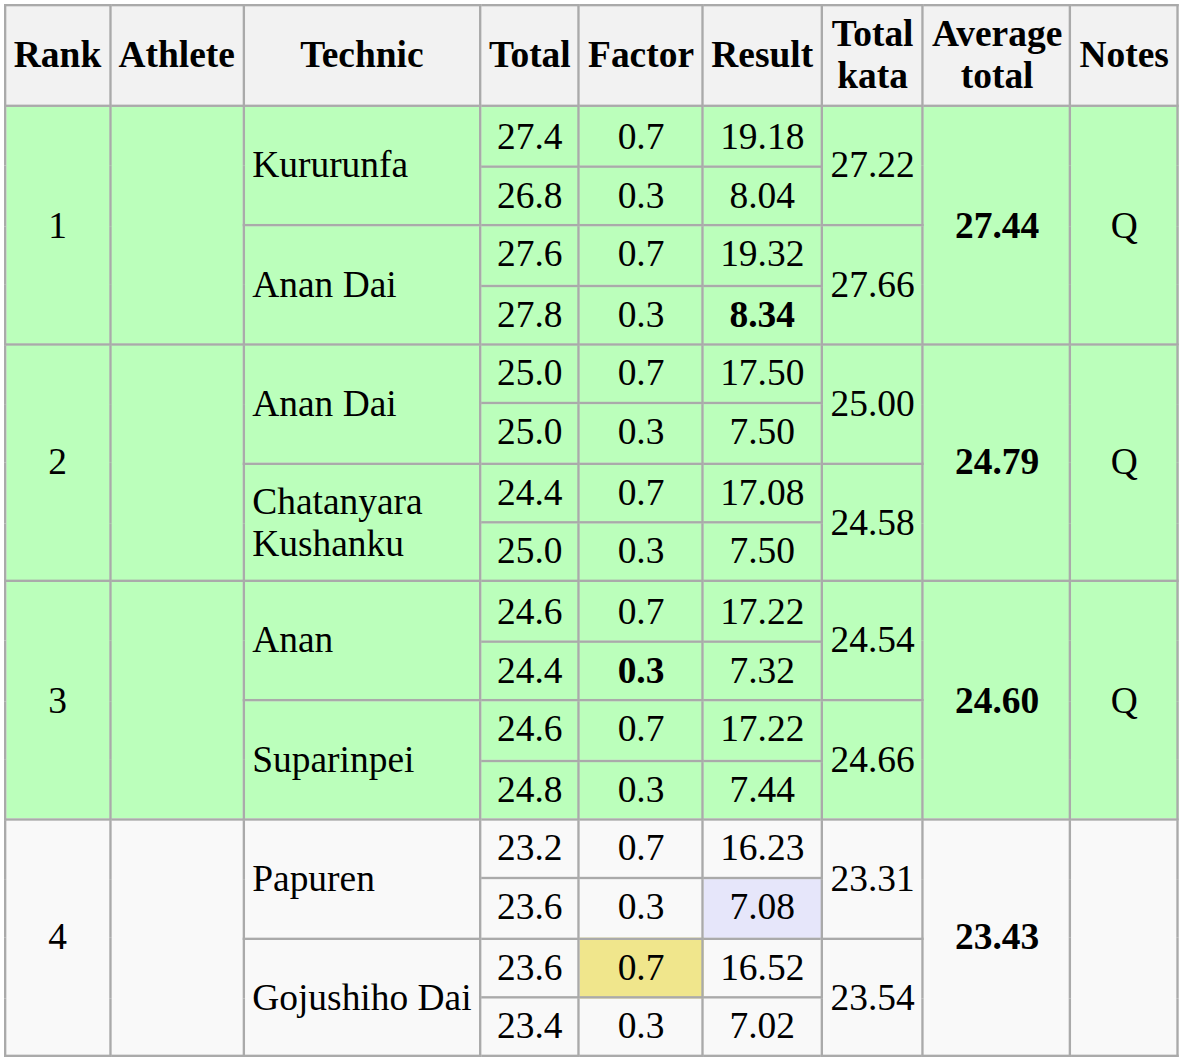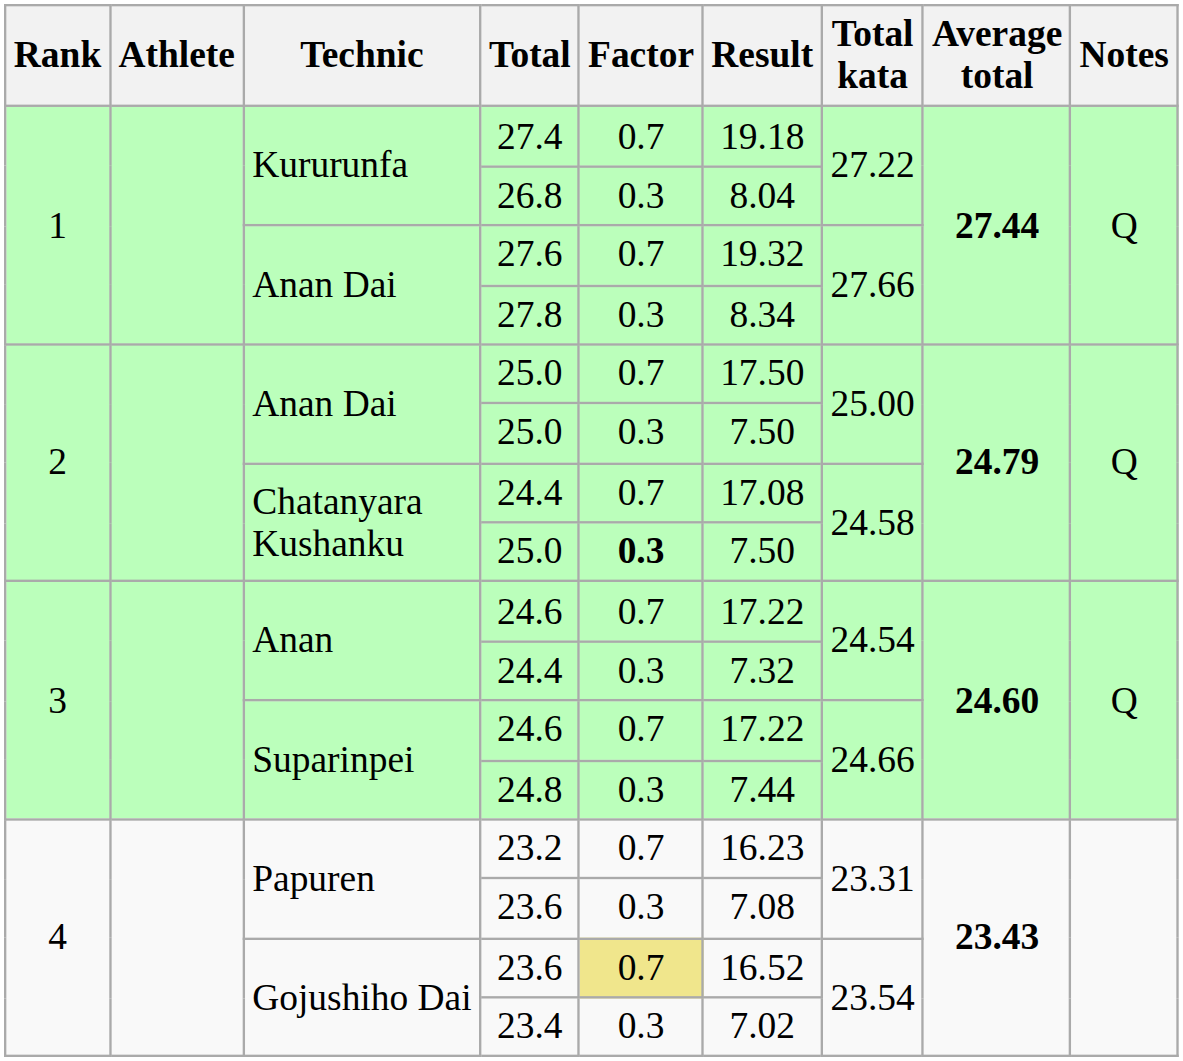(762, 313) bold -> (762, 313) normal
(641, 551) normal -> (641, 551) bold
(641, 670) bold -> (641, 670) normal
(762, 907) lavender background -> (762, 907) no background
